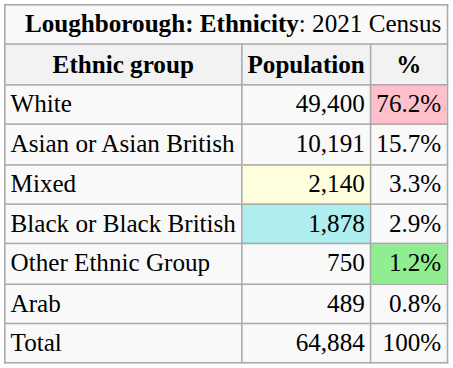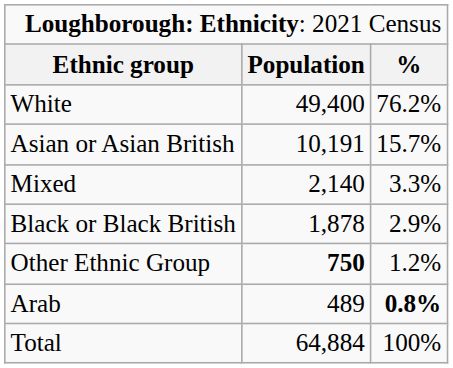(409, 104) pink background -> (409, 104) no background
(336, 183) lightyellow background -> (336, 183) no background
(336, 223) paleturquoise background -> (336, 223) no background
(346, 263) normal -> (346, 263) bold
(415, 263) lightgreen background -> (415, 263) no background
(415, 303) normal -> (413, 303) bold
